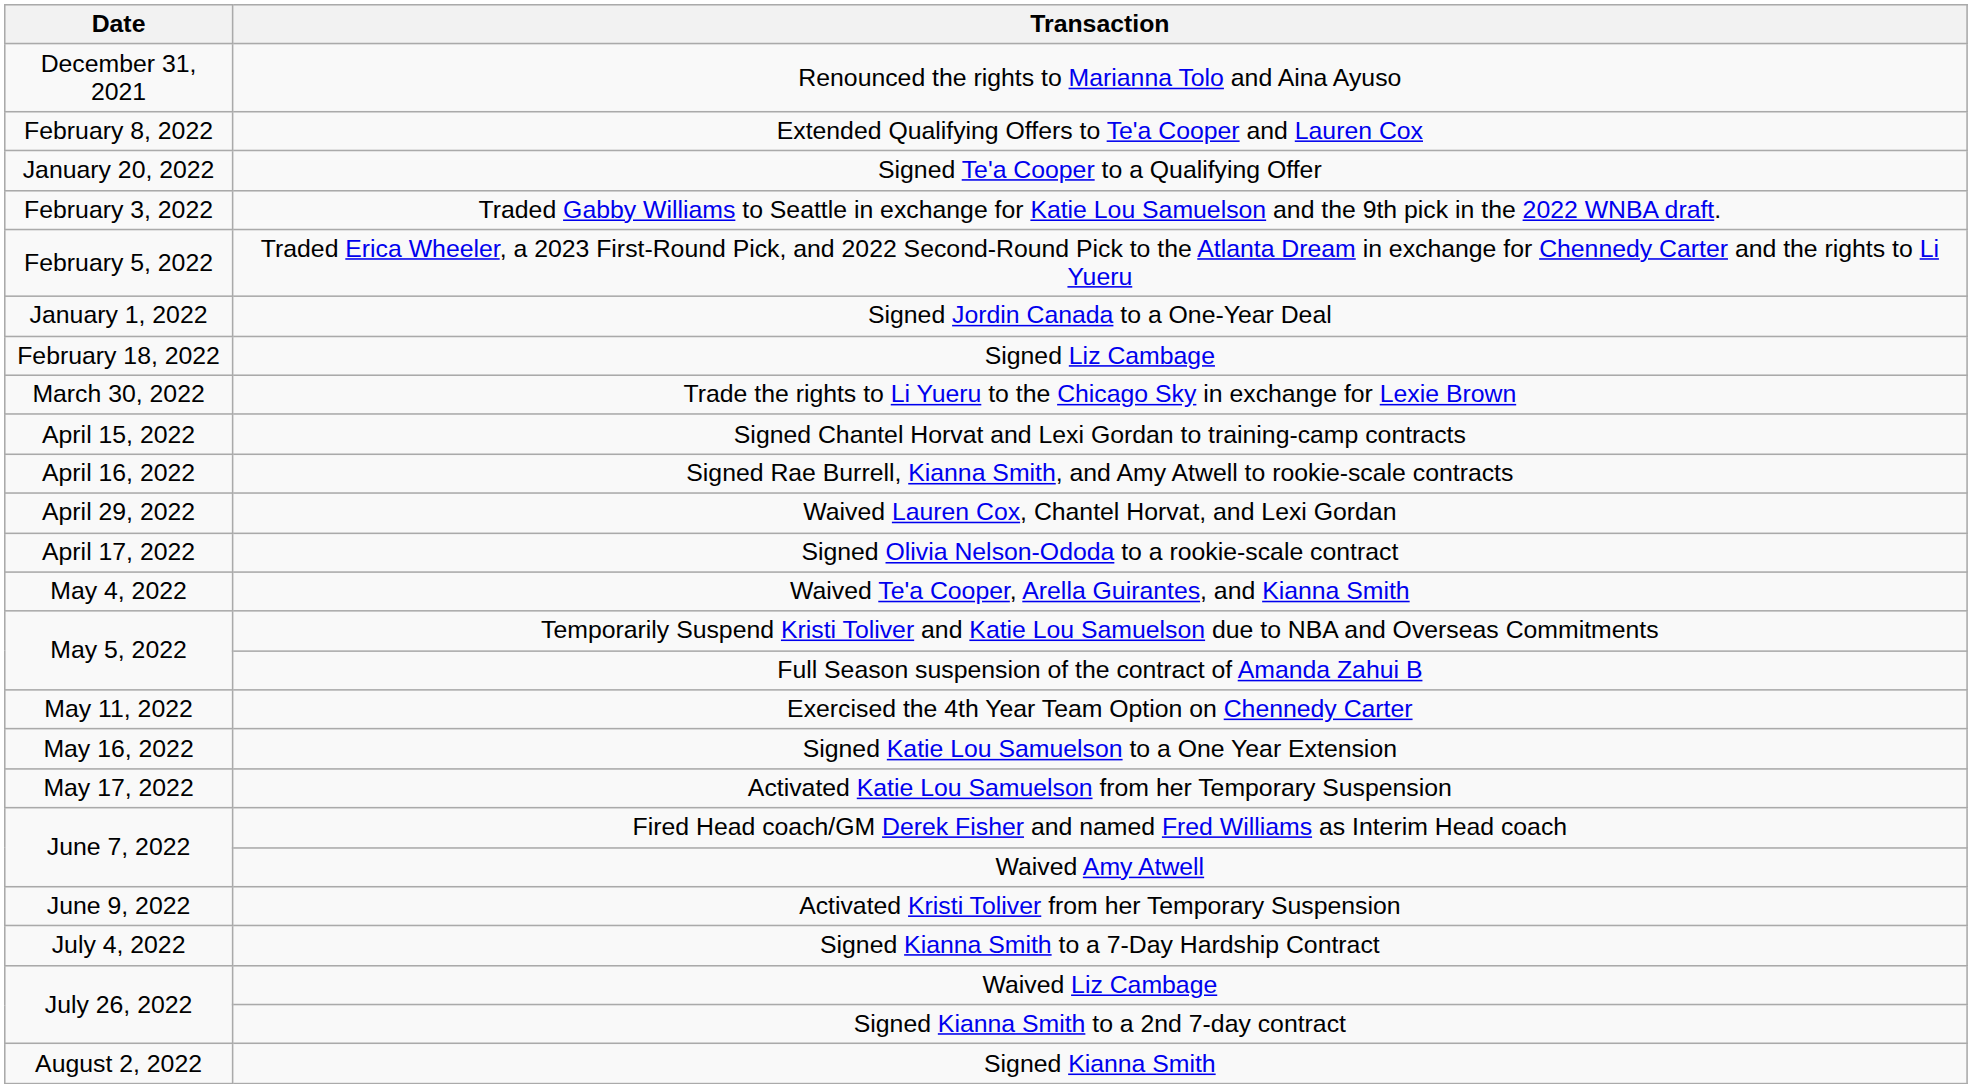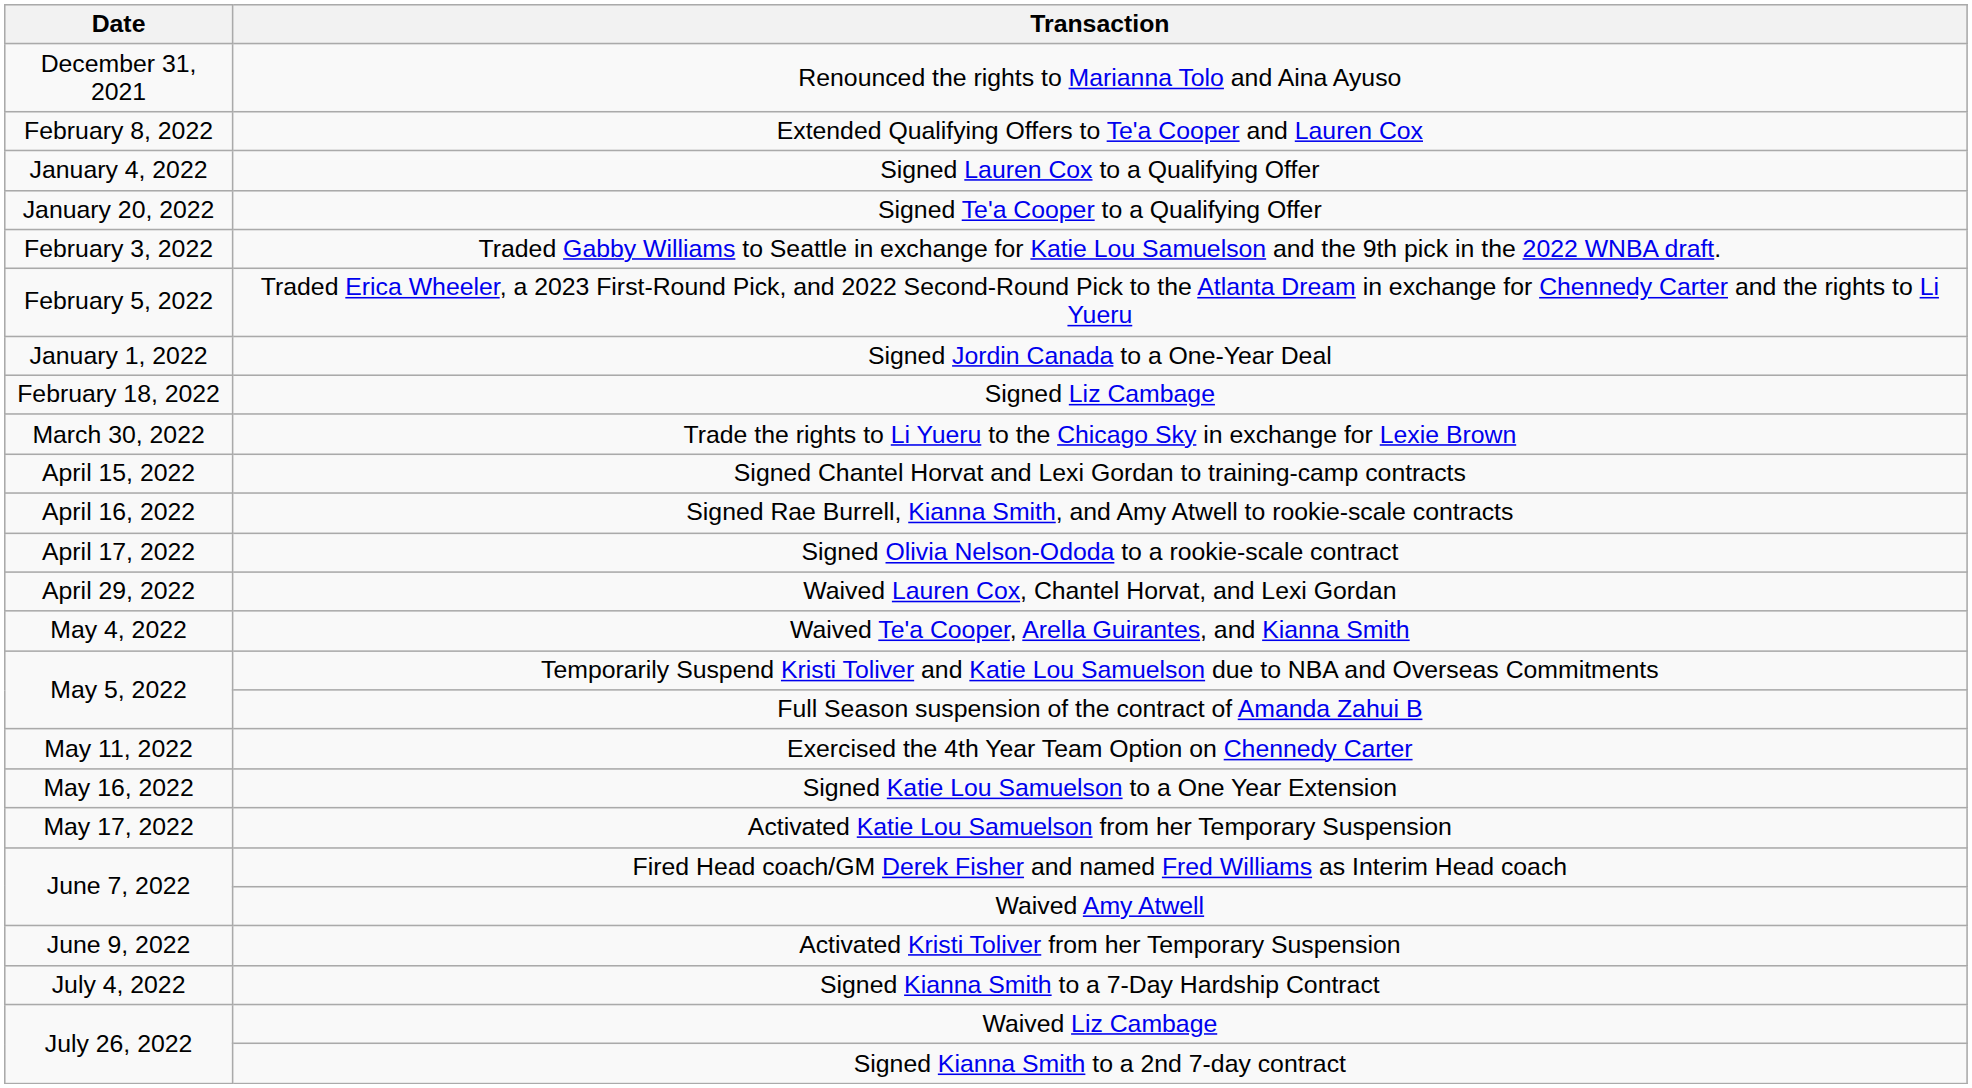+ row: (1100, 170)
rows swapped: (1100, 551) <-> (1100, 512)
- row: (1100, 1063)
